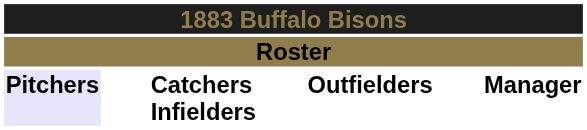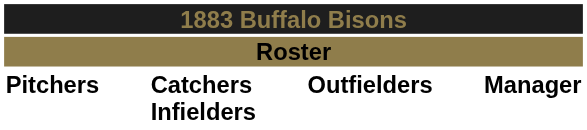(52, 84) lavender background -> (52, 84) no background
